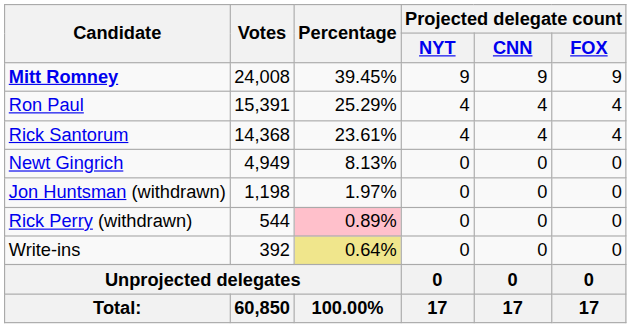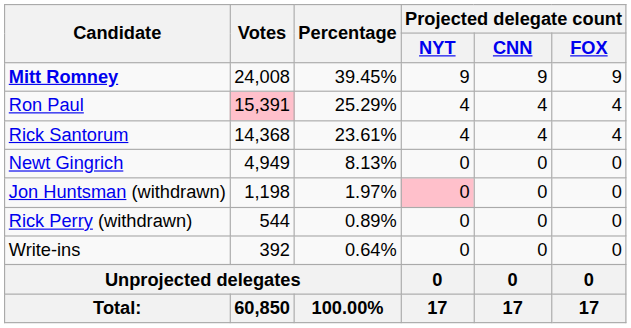(262, 105) no background -> (262, 105) pink background
(464, 192) no background -> (464, 192) pink background
(371, 221) pink background -> (371, 221) no background
(371, 250) khaki background -> (371, 250) no background
